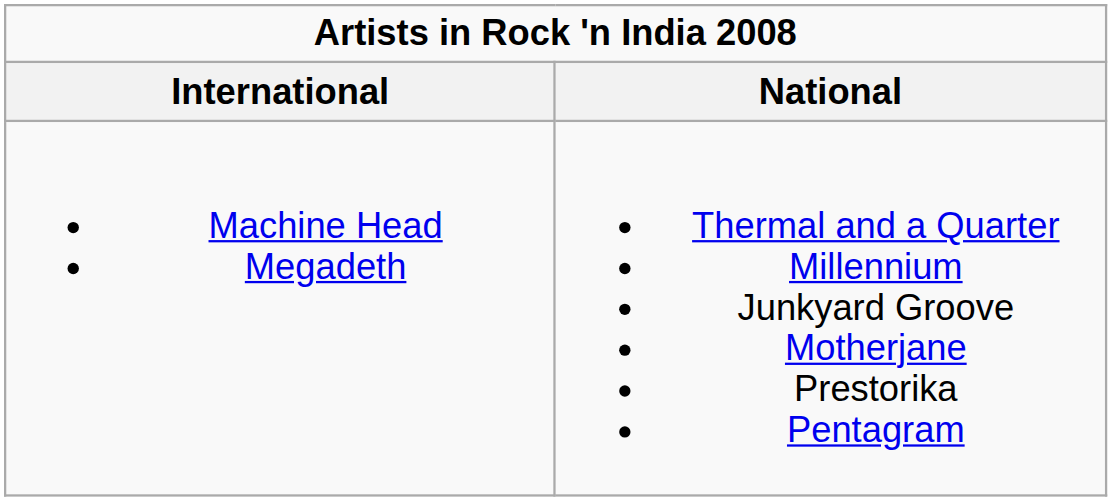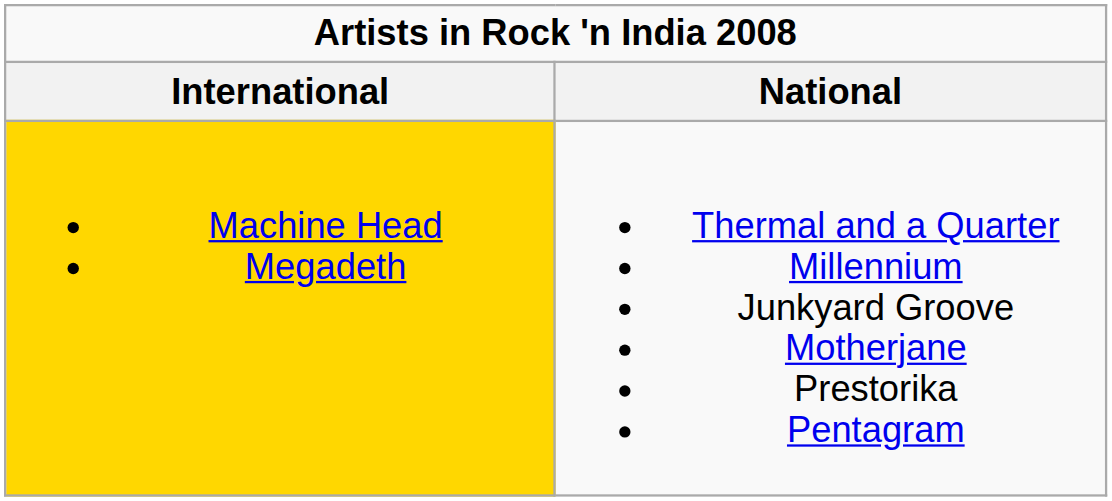(280, 247) no background -> (280, 247) gold background
